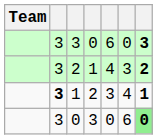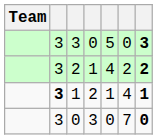(110, 43) 6 -> (110, 43) 5
(127, 69) 3 -> (127, 69) 2
(110, 95) 3 -> (110, 95) 1
(127, 121) 6 -> (127, 121) 7
(144, 121) lightgreen background -> (144, 121) no background
